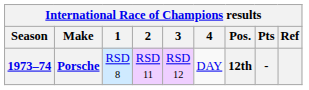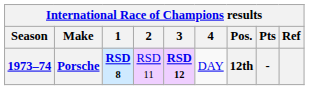(118, 65) normal -> (118, 66) bold
(178, 65) normal -> (179, 66) bold
